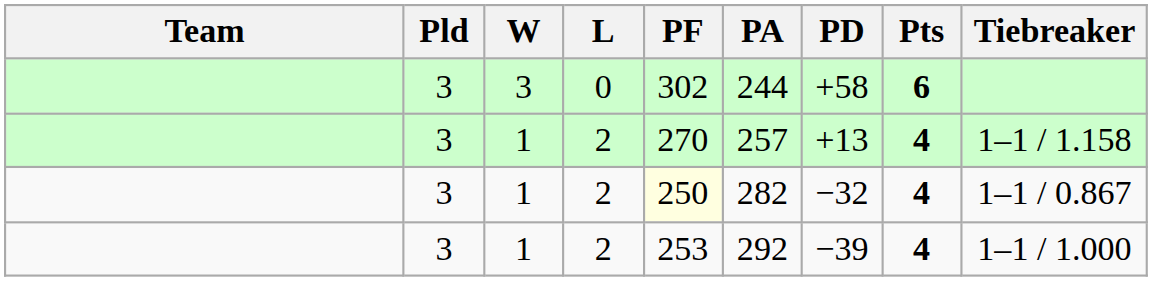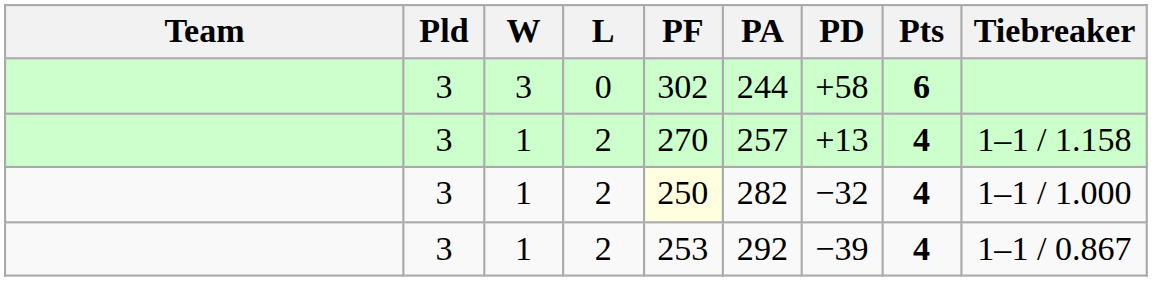(1054, 193) 1–1 / 0.867 -> (1054, 193) 1–1 / 1.000
(1054, 247) 1–1 / 1.000 -> (1054, 247) 1–1 / 0.867
